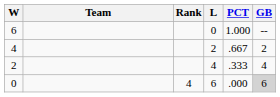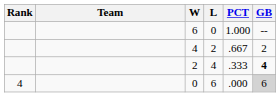columns swapped: (189, 13) <-> (14, 13)
(264, 65) normal -> (264, 65) bold
